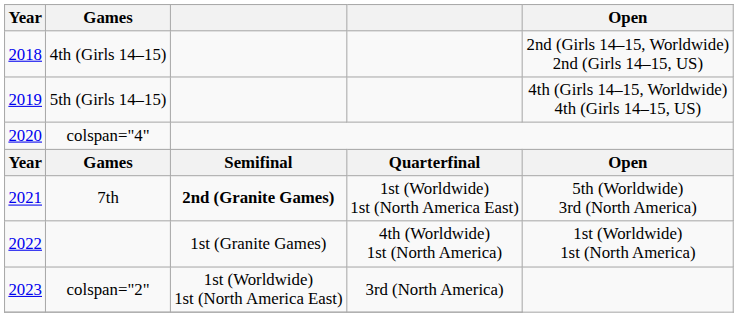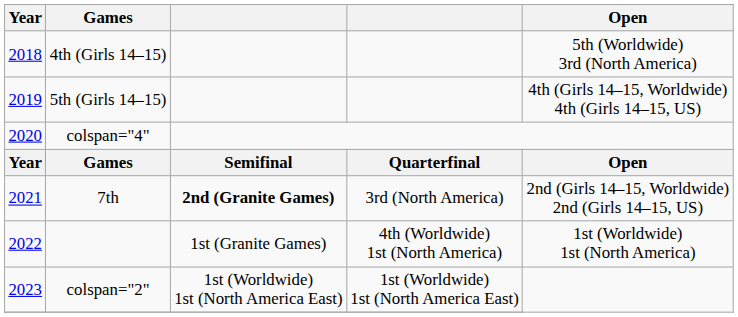(628, 53) 2nd (Girls 14–15, Worldwide) 2nd (Girls 14–15, US) -> (628, 53) 5th (Worldwide) 3rd (North America)
(435, 198) 1st (Worldwide) 1st (North America East) -> (435, 198) 3rd (North America)
(628, 198) 5th (Worldwide) 3rd (North America) -> (628, 198) 2nd (Girls 14–15, Worldwide) 2nd (Girls 14–15, US)
(435, 289) 3rd (North America) -> (435, 289) 1st (Worldwide) 1st (North America East)
